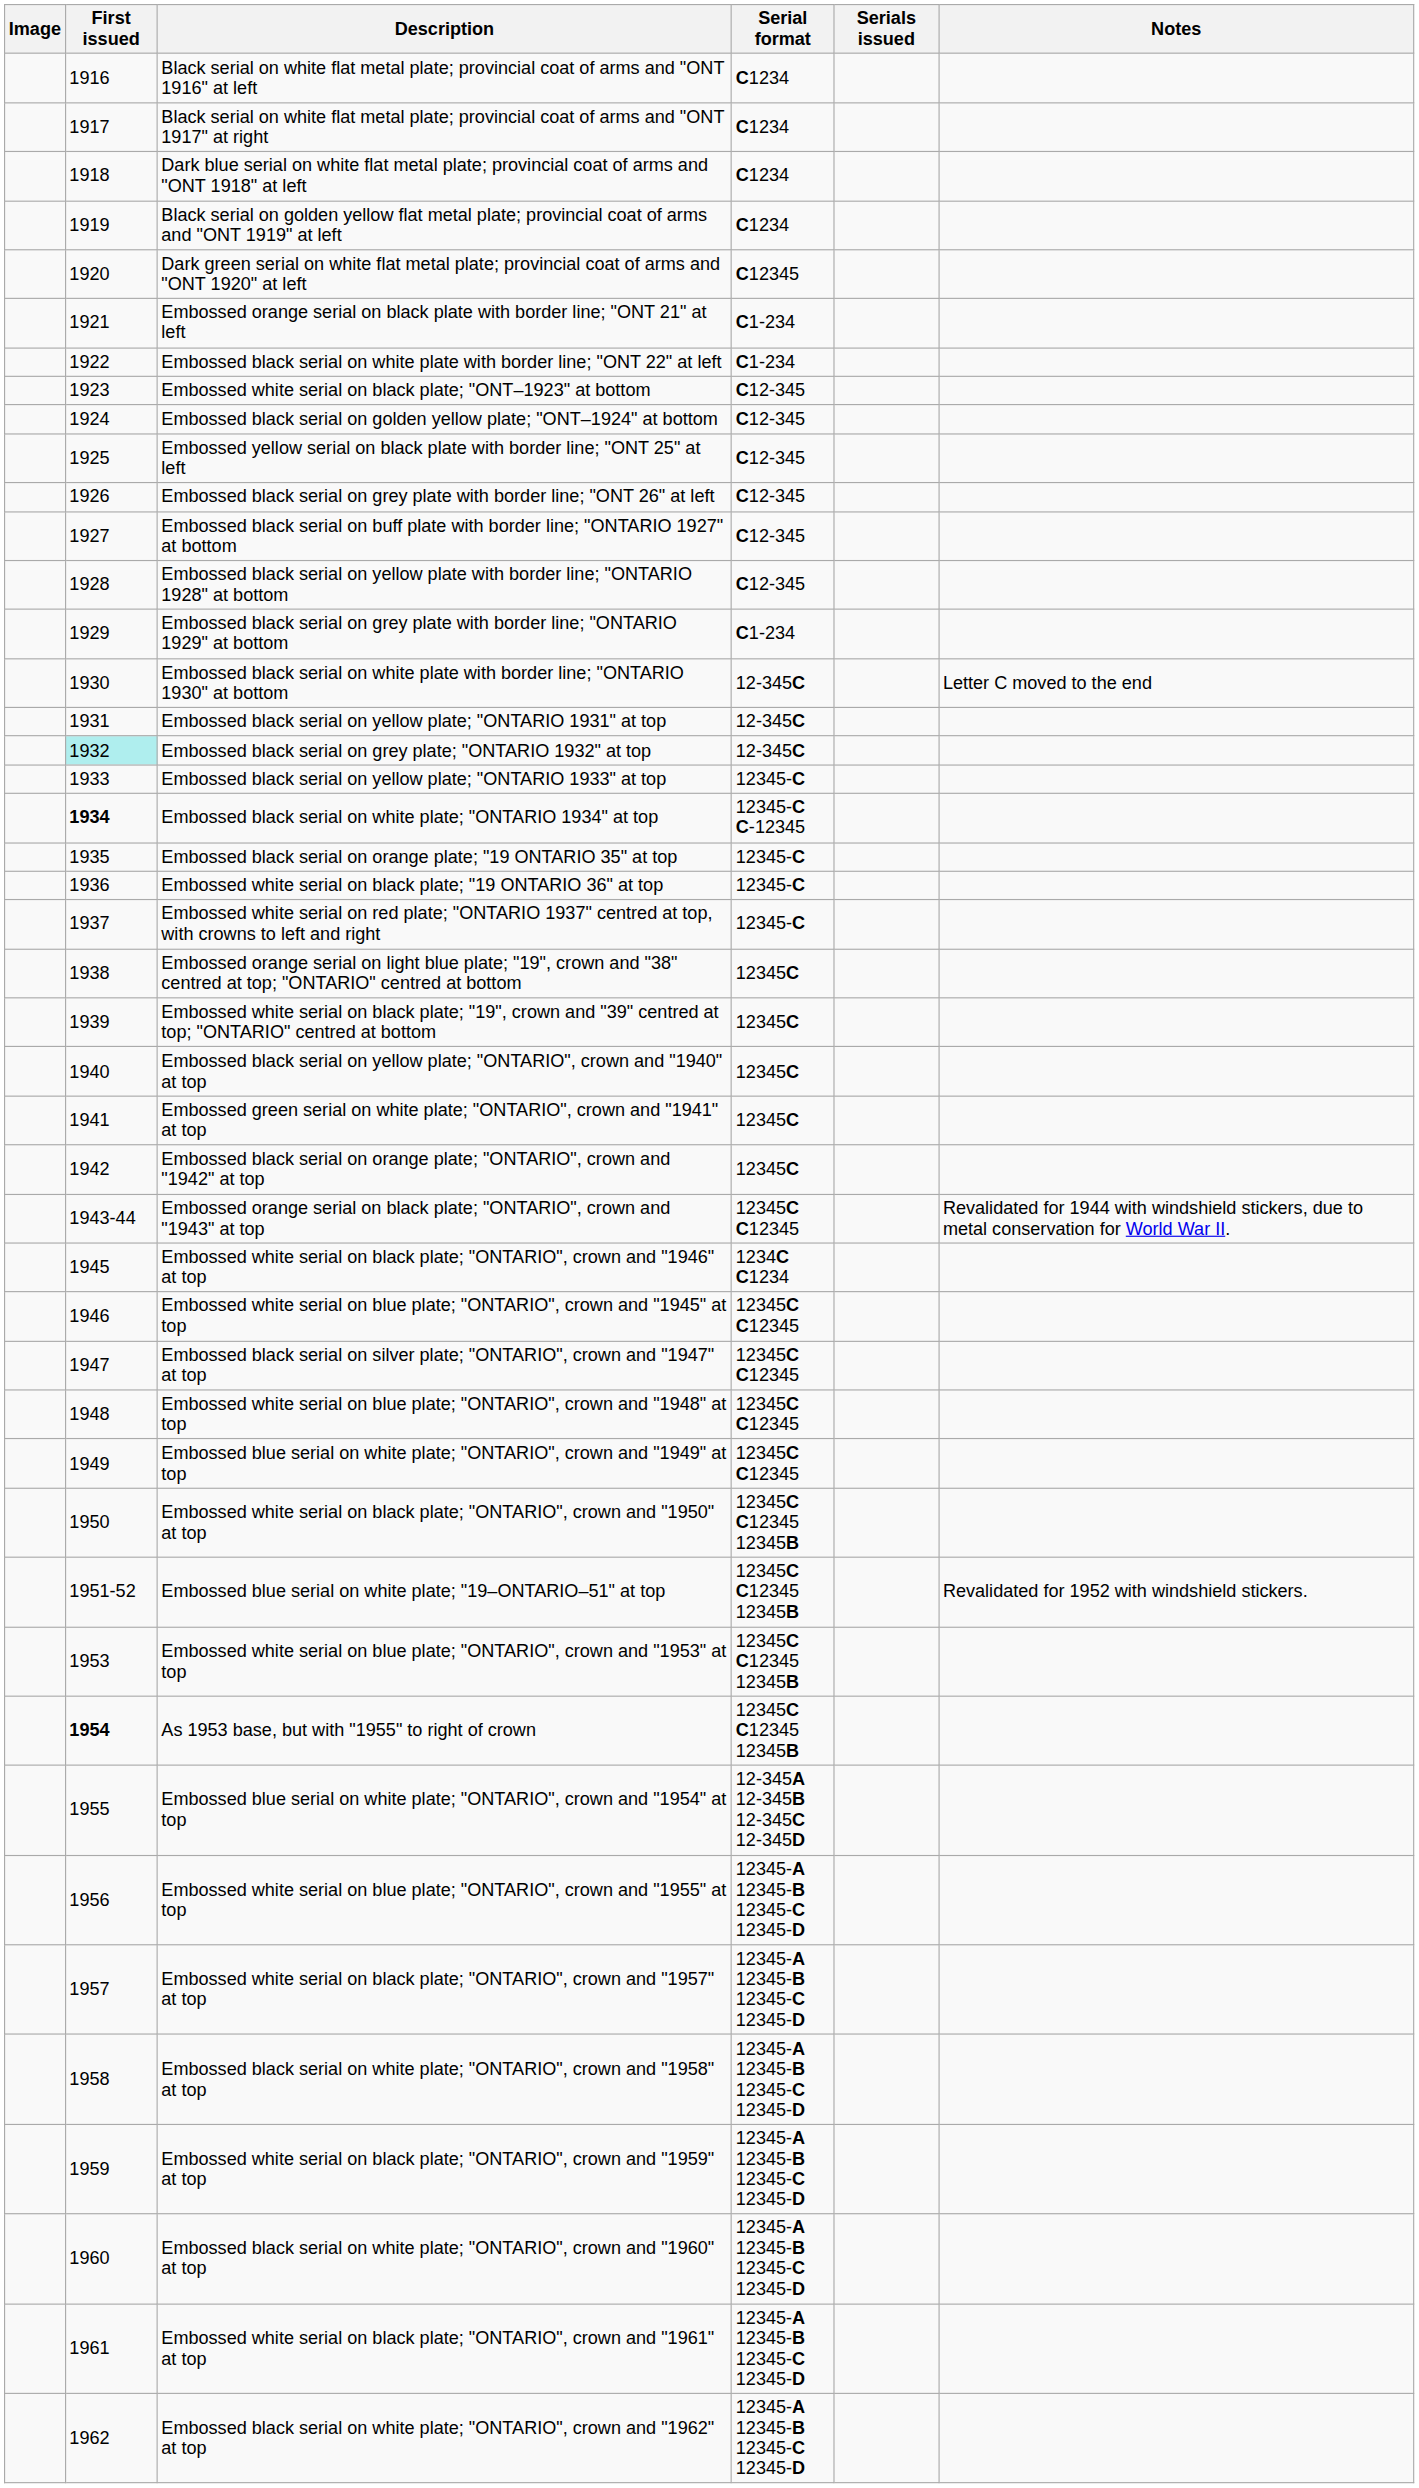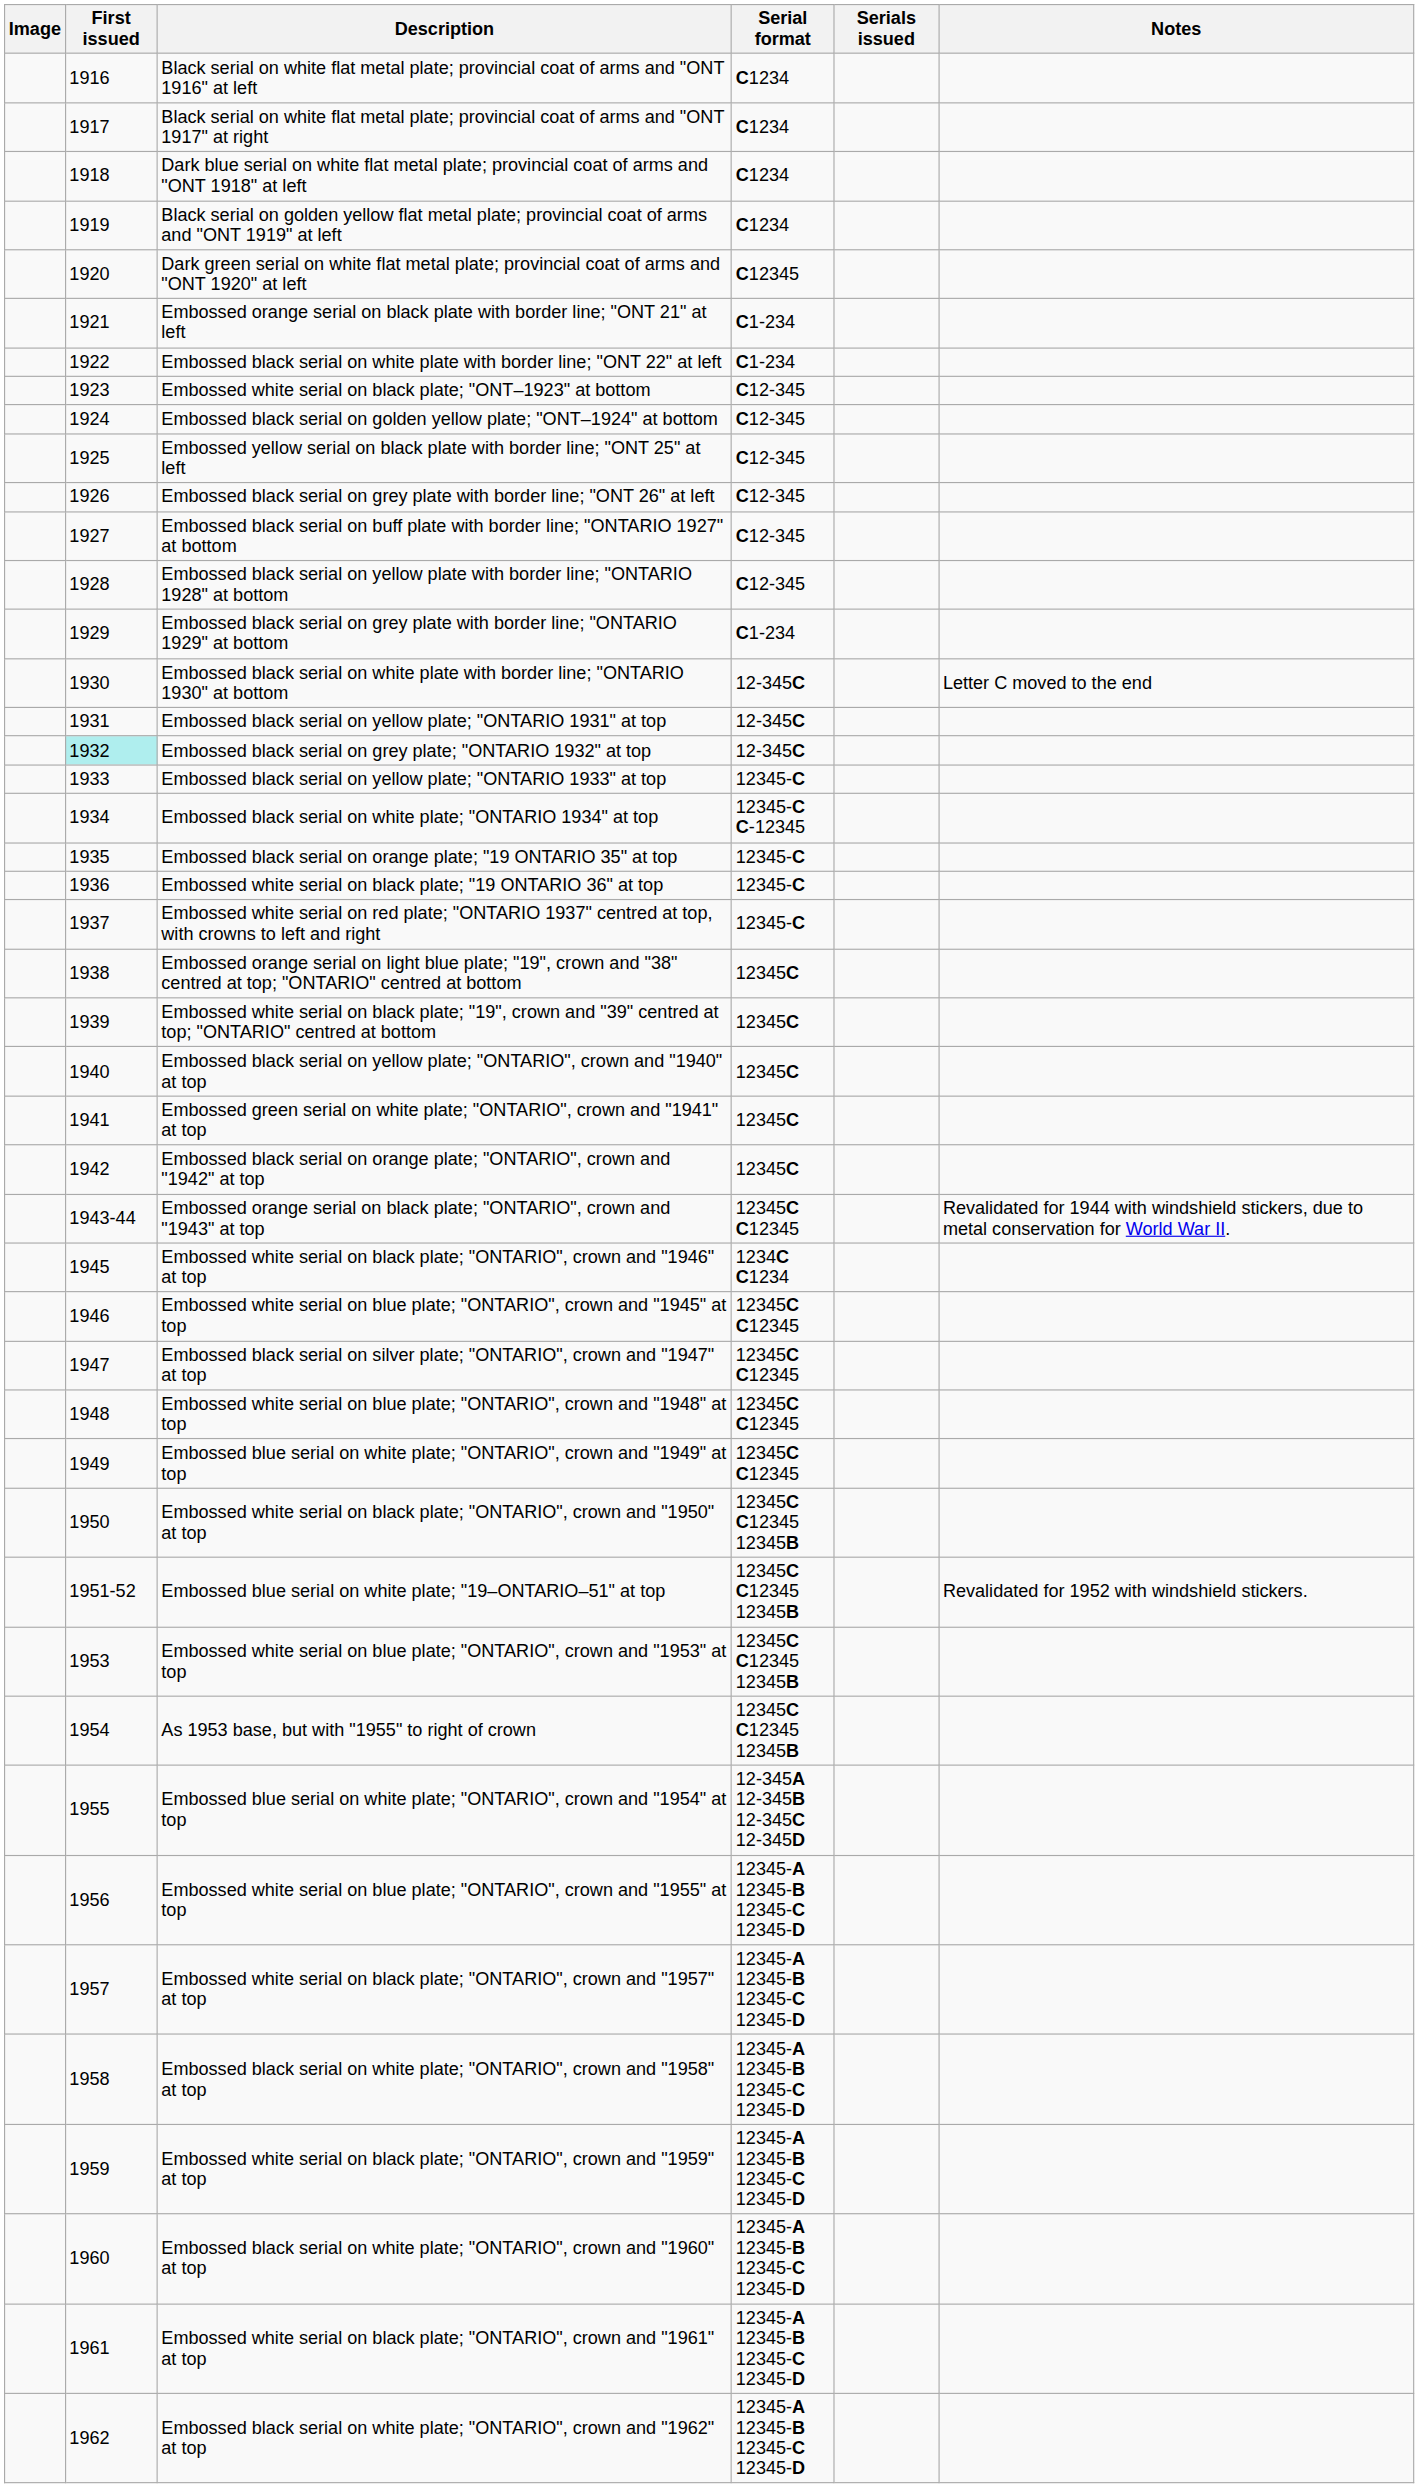(89, 817) bold -> (89, 817) normal
(89, 1730) bold -> (89, 1730) normal
